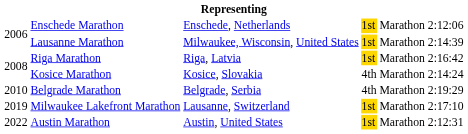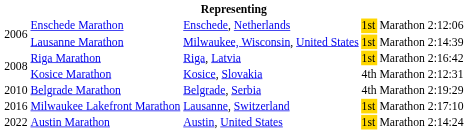(446, 74) 2:14:24 -> (446, 74) 2:12:31
(16, 106) 2019 -> (16, 106) 2016
(446, 122) 2:12:31 -> (446, 122) 2:14:24
